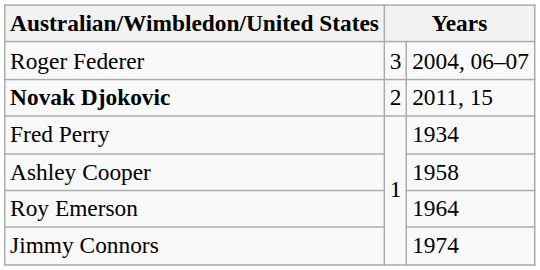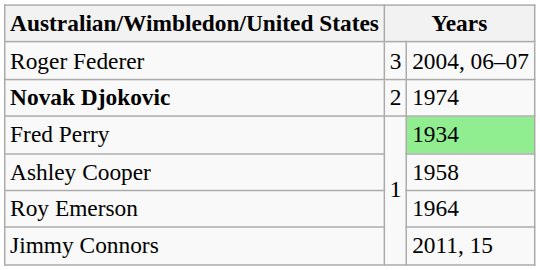(453, 97) 2011, 15 -> (436, 97) 1974
(436, 134) no background -> (436, 134) lightgreen background
(436, 245) 1974 -> (453, 245) 2011, 15
